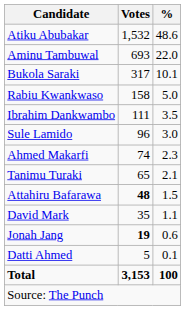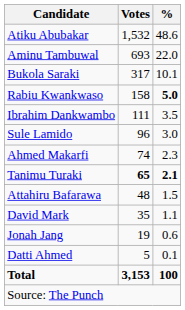(170, 94) normal -> (170, 94) bold
(144, 174) normal -> (144, 174) bold
(170, 174) normal -> (170, 174) bold
(144, 194) bold -> (144, 194) normal
(144, 235) bold -> (144, 235) normal
